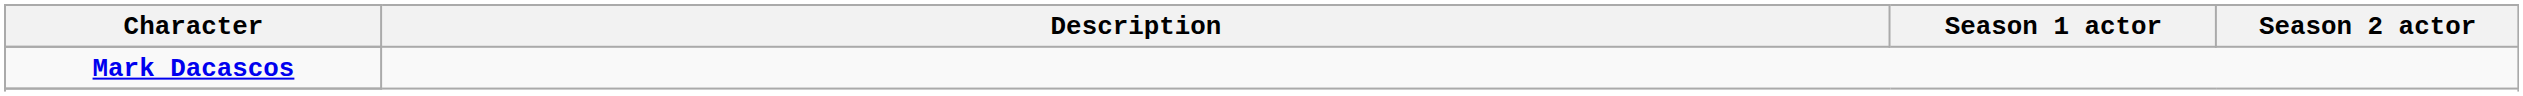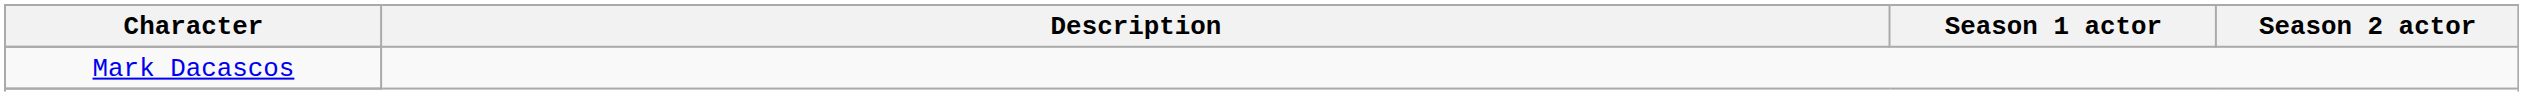(193, 68) bold -> (193, 68) normal
